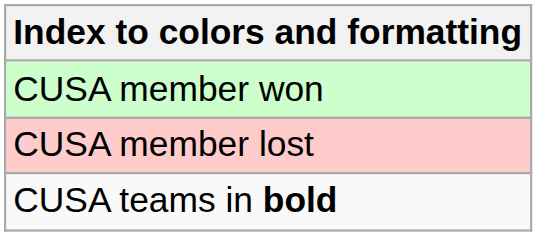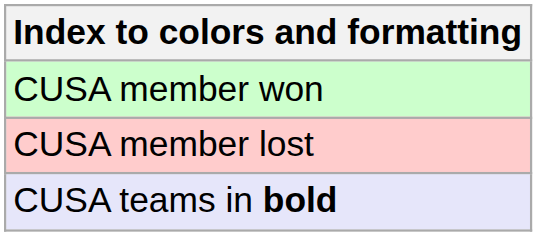(175, 200) no background -> (175, 200) lavender background
